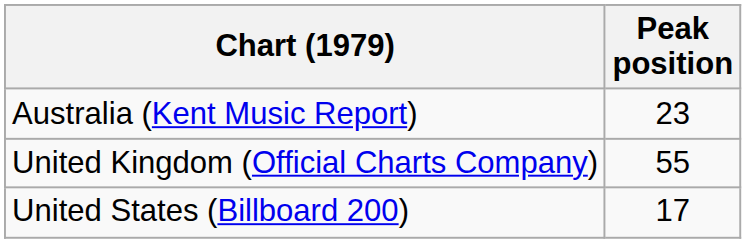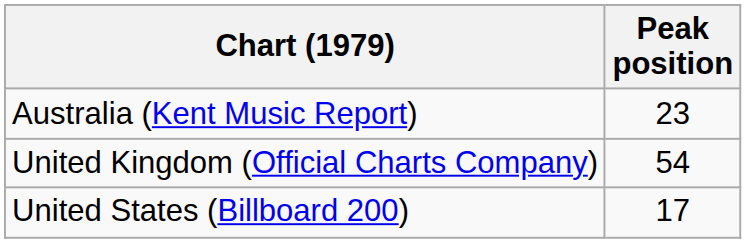(673, 162) 55 -> (673, 162) 54
